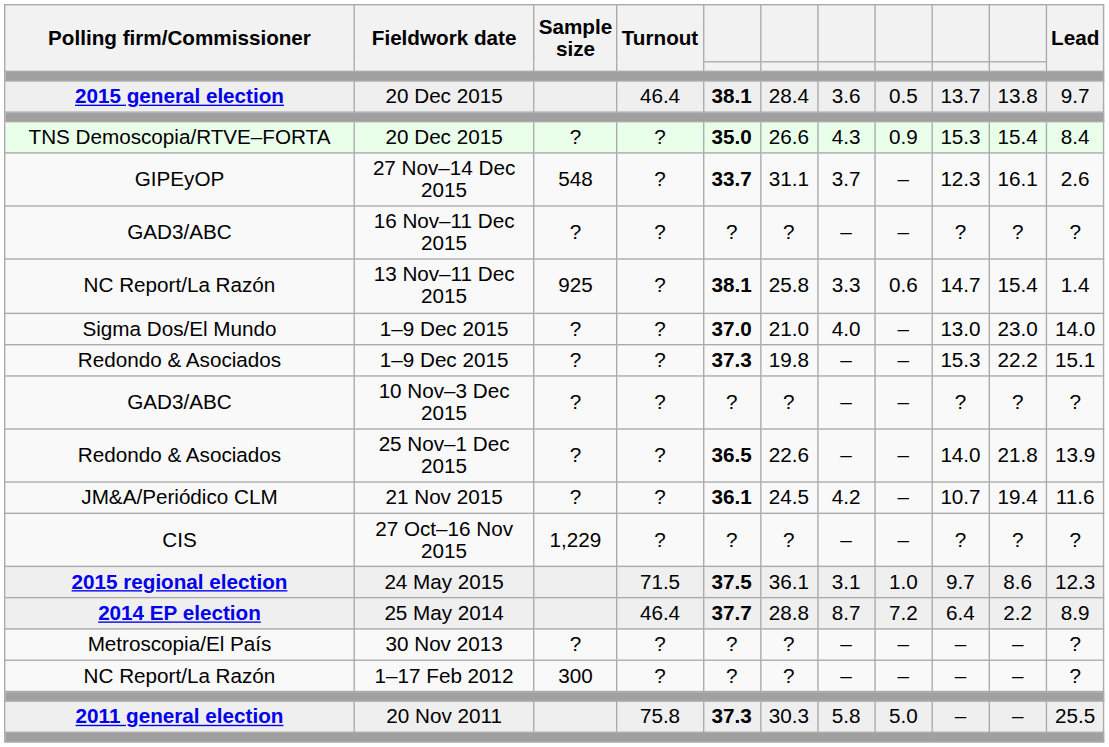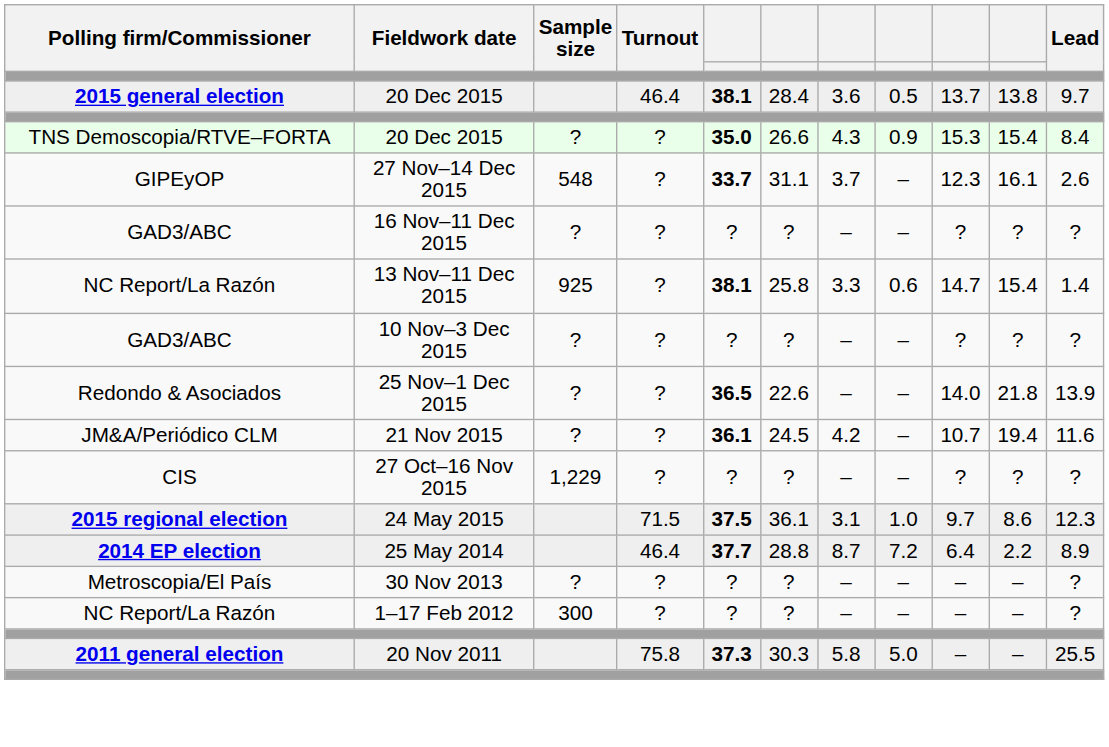- row: (179, 328)
- row: (179, 359)
